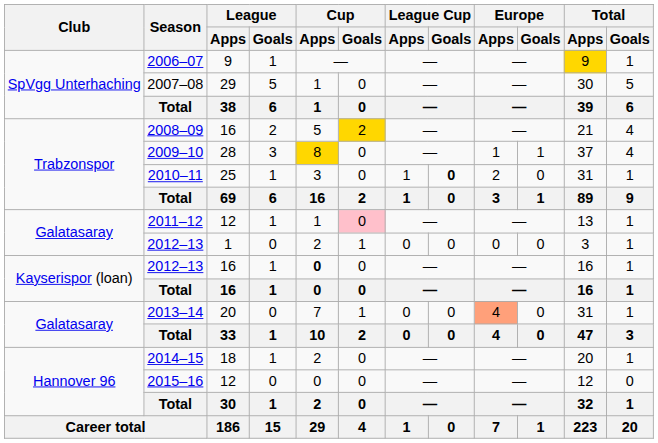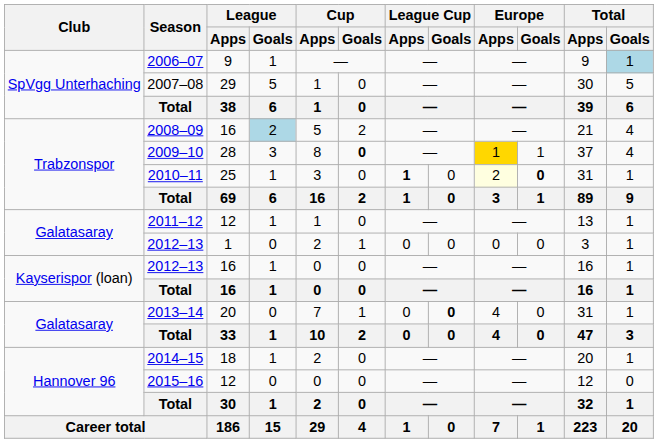(585, 61) gold background -> (585, 61) no background
(630, 61) no background -> (630, 61) lightblue background
(273, 130) no background -> (273, 130) lightblue background
(362, 130) gold background -> (362, 130) no background
(317, 152) gold background -> (317, 152) no background
(362, 152) normal -> (362, 152) bold
(496, 152) no background -> (496, 152) gold background
(407, 175) normal -> (407, 175) bold
(451, 175) bold -> (451, 175) normal
(496, 175) no background -> (496, 175) lightyellow background
(541, 175) normal -> (541, 175) bold
(362, 221) pink background -> (362, 221) no background
(317, 267) bold -> (317, 267) normal
(451, 312) normal -> (451, 312) bold
(496, 312) lightsalmon background -> (496, 312) no background
